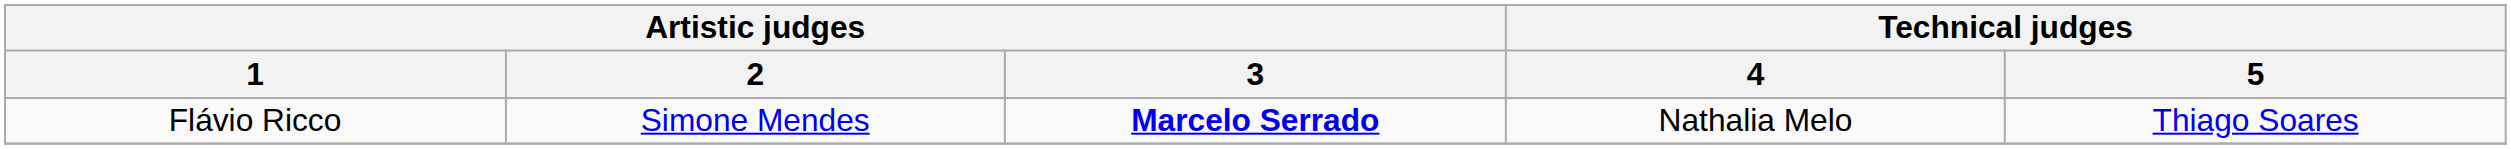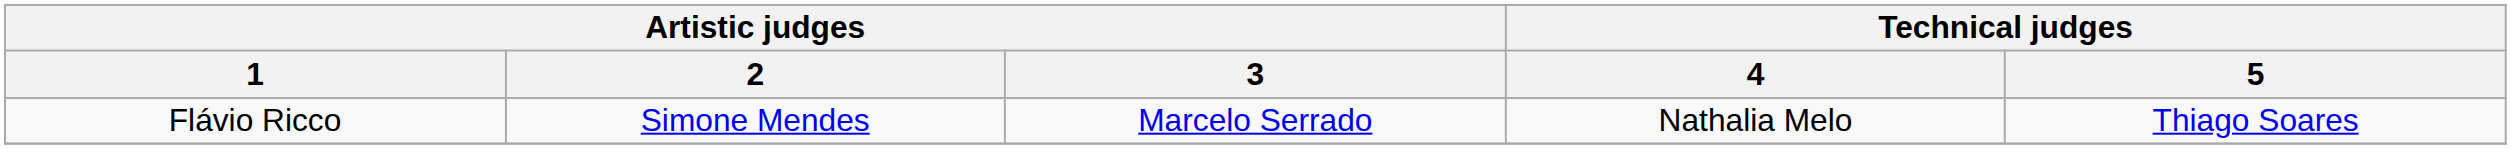(1255, 120) bold -> (1255, 120) normal
